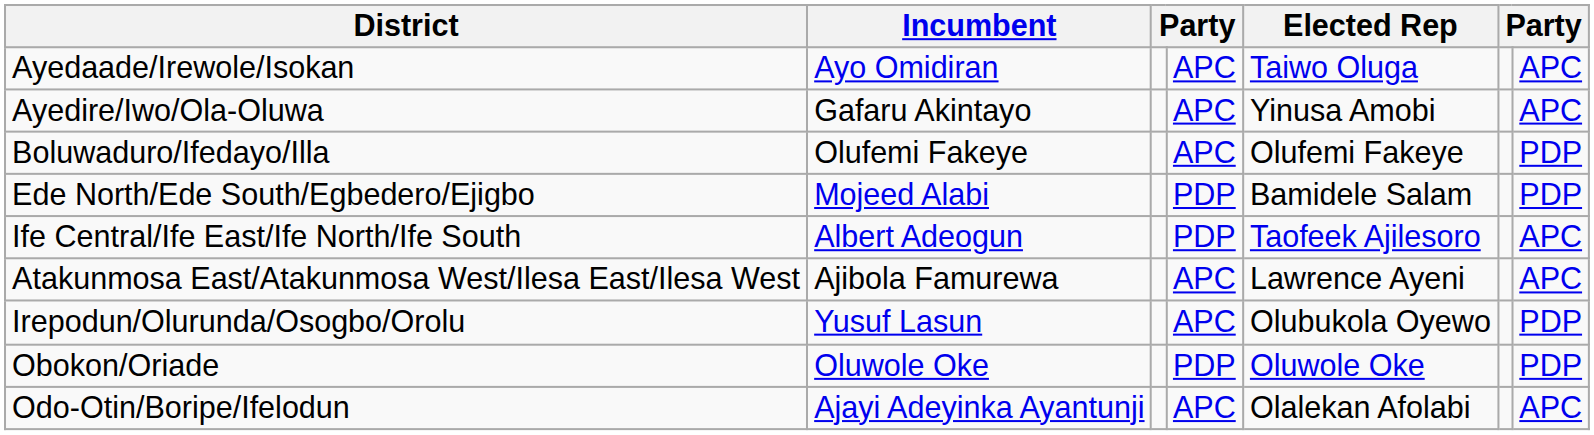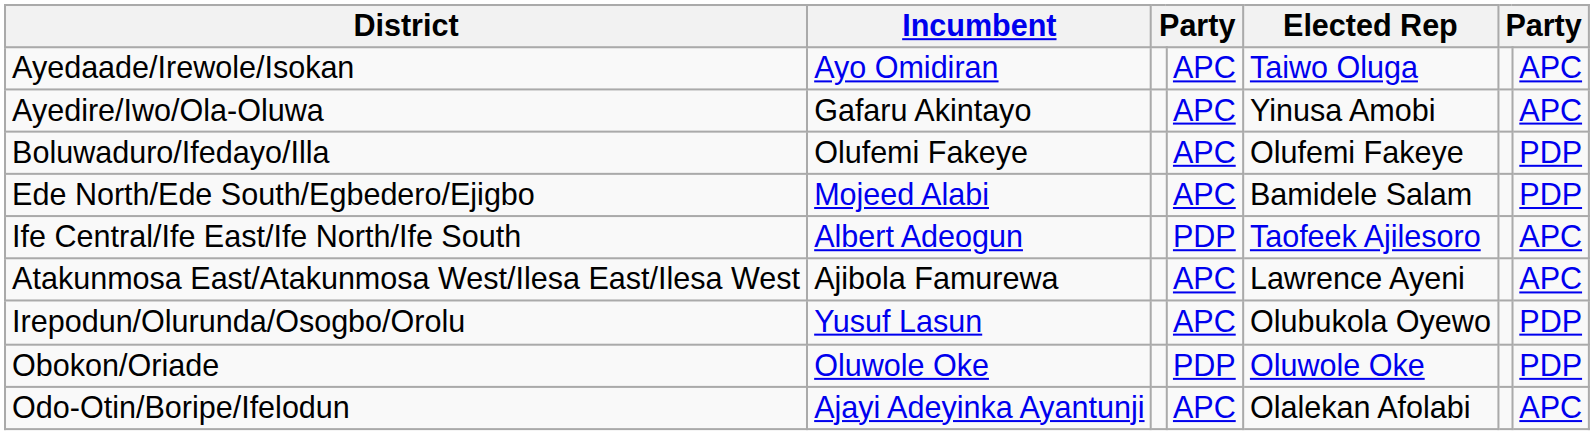(1204, 195) PDP -> (1204, 195) APC
